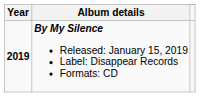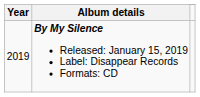(18, 56) bold -> (18, 56) normal
